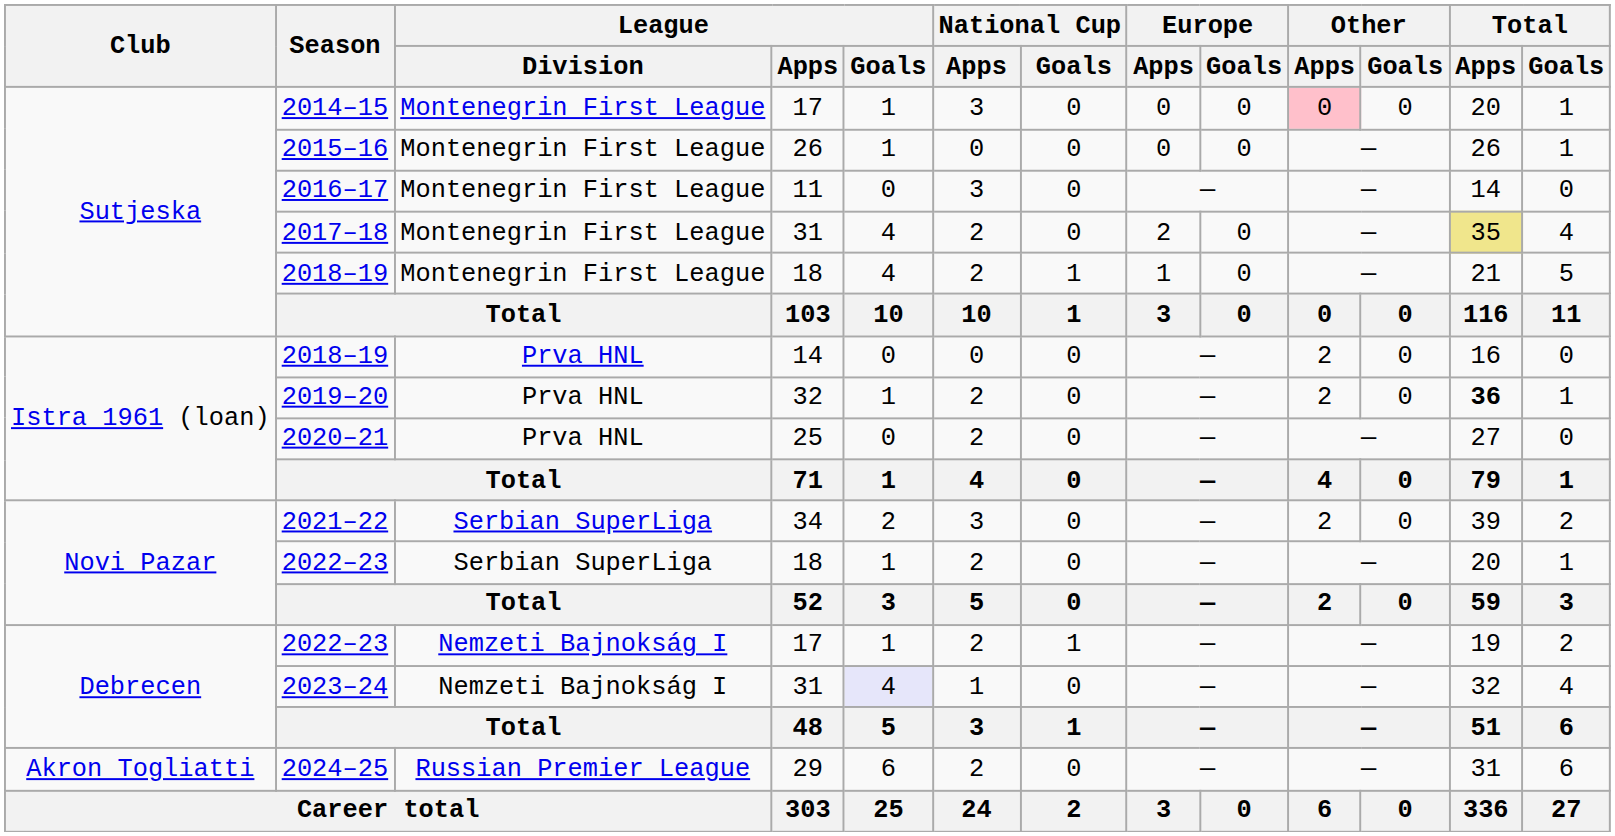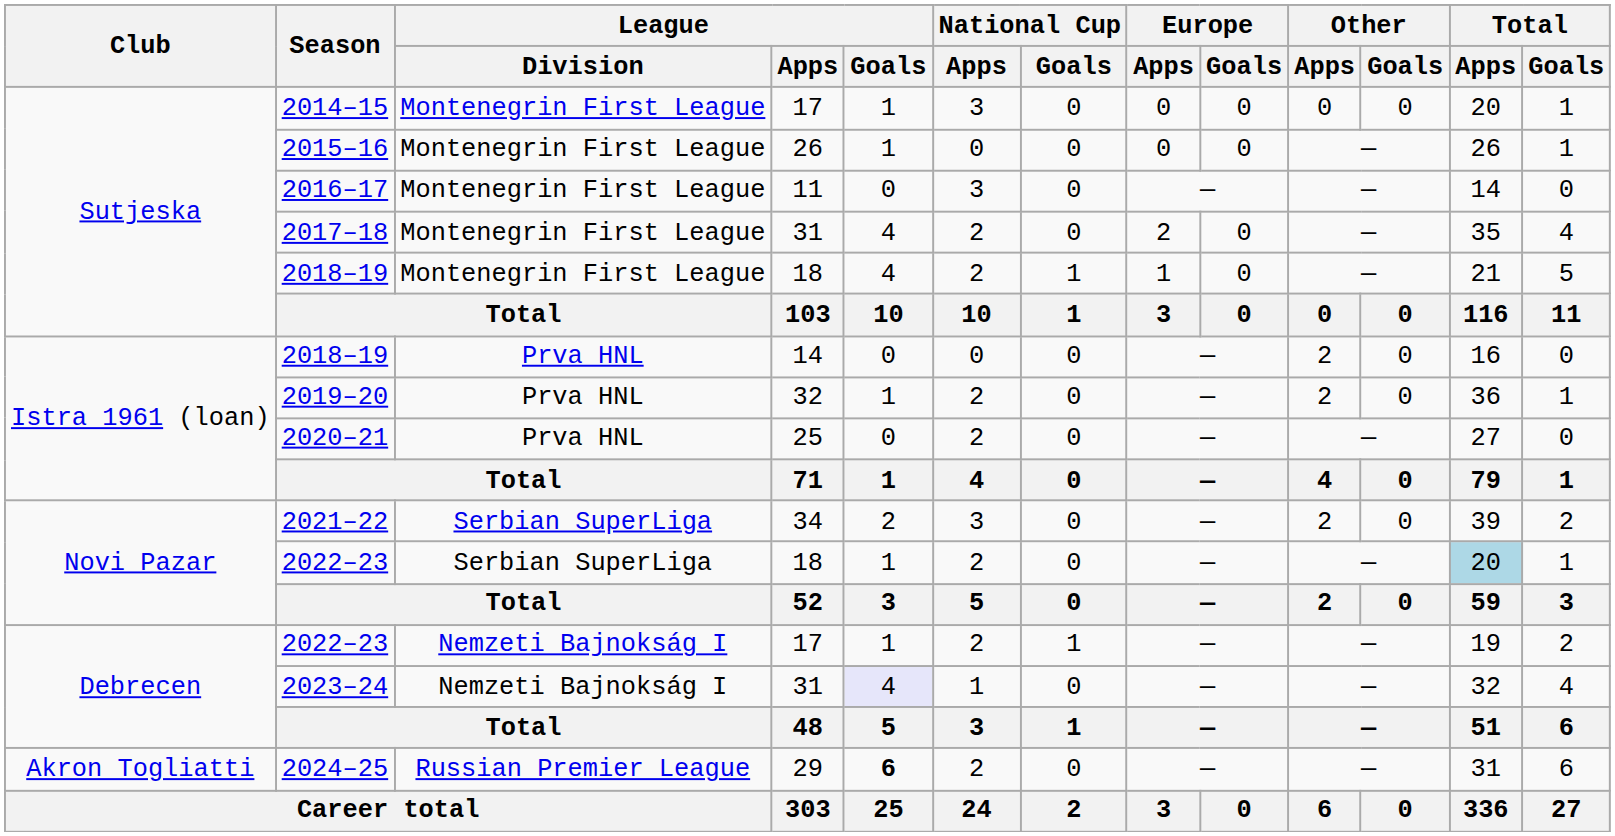(1325, 108) pink background -> (1325, 108) no background
(1486, 232) khaki background -> (1486, 232) no background
(1486, 397) bold -> (1486, 397) normal
(1486, 563) no background -> (1486, 563) lightblue background
(888, 769) normal -> (888, 769) bold
